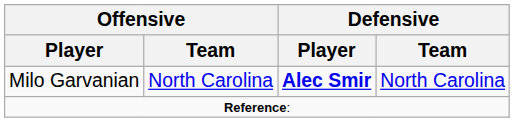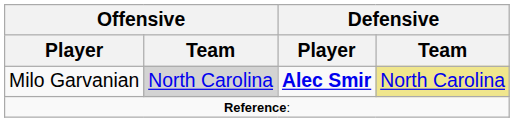(211, 81) no background -> (211, 81) lightgrey background
(443, 81) no background -> (443, 81) khaki background
